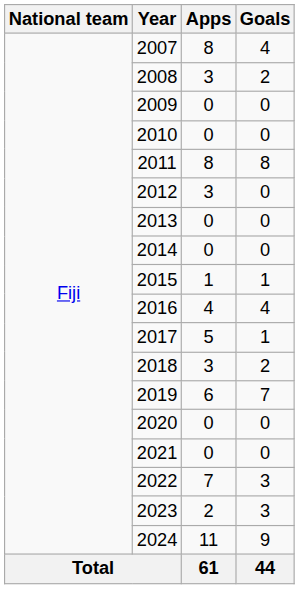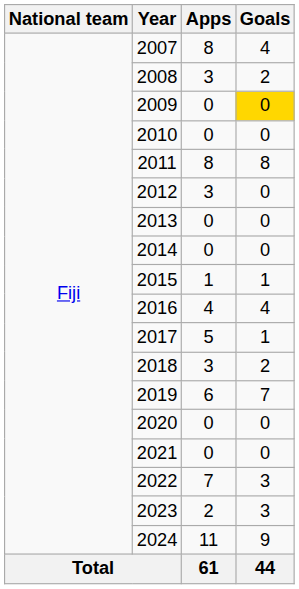(265, 105) no background -> (265, 105) gold background
